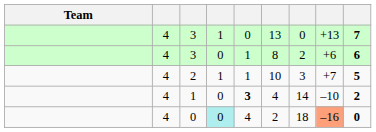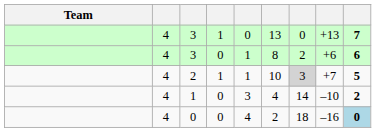(302, 76) no background -> (302, 76) lightgrey background
(248, 96) bold -> (248, 96) normal
(220, 117) paleturquoise background -> (220, 117) no background
(330, 117) lightsalmon background -> (330, 117) no background
(357, 117) no background -> (357, 117) lightblue background
